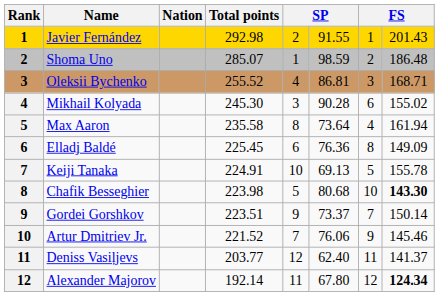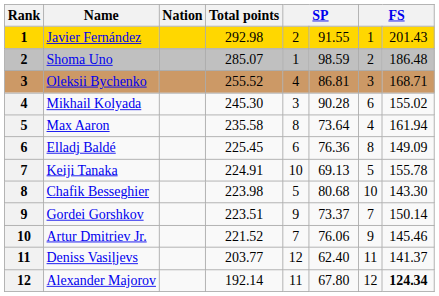(408, 192) bold -> (408, 192) normal
